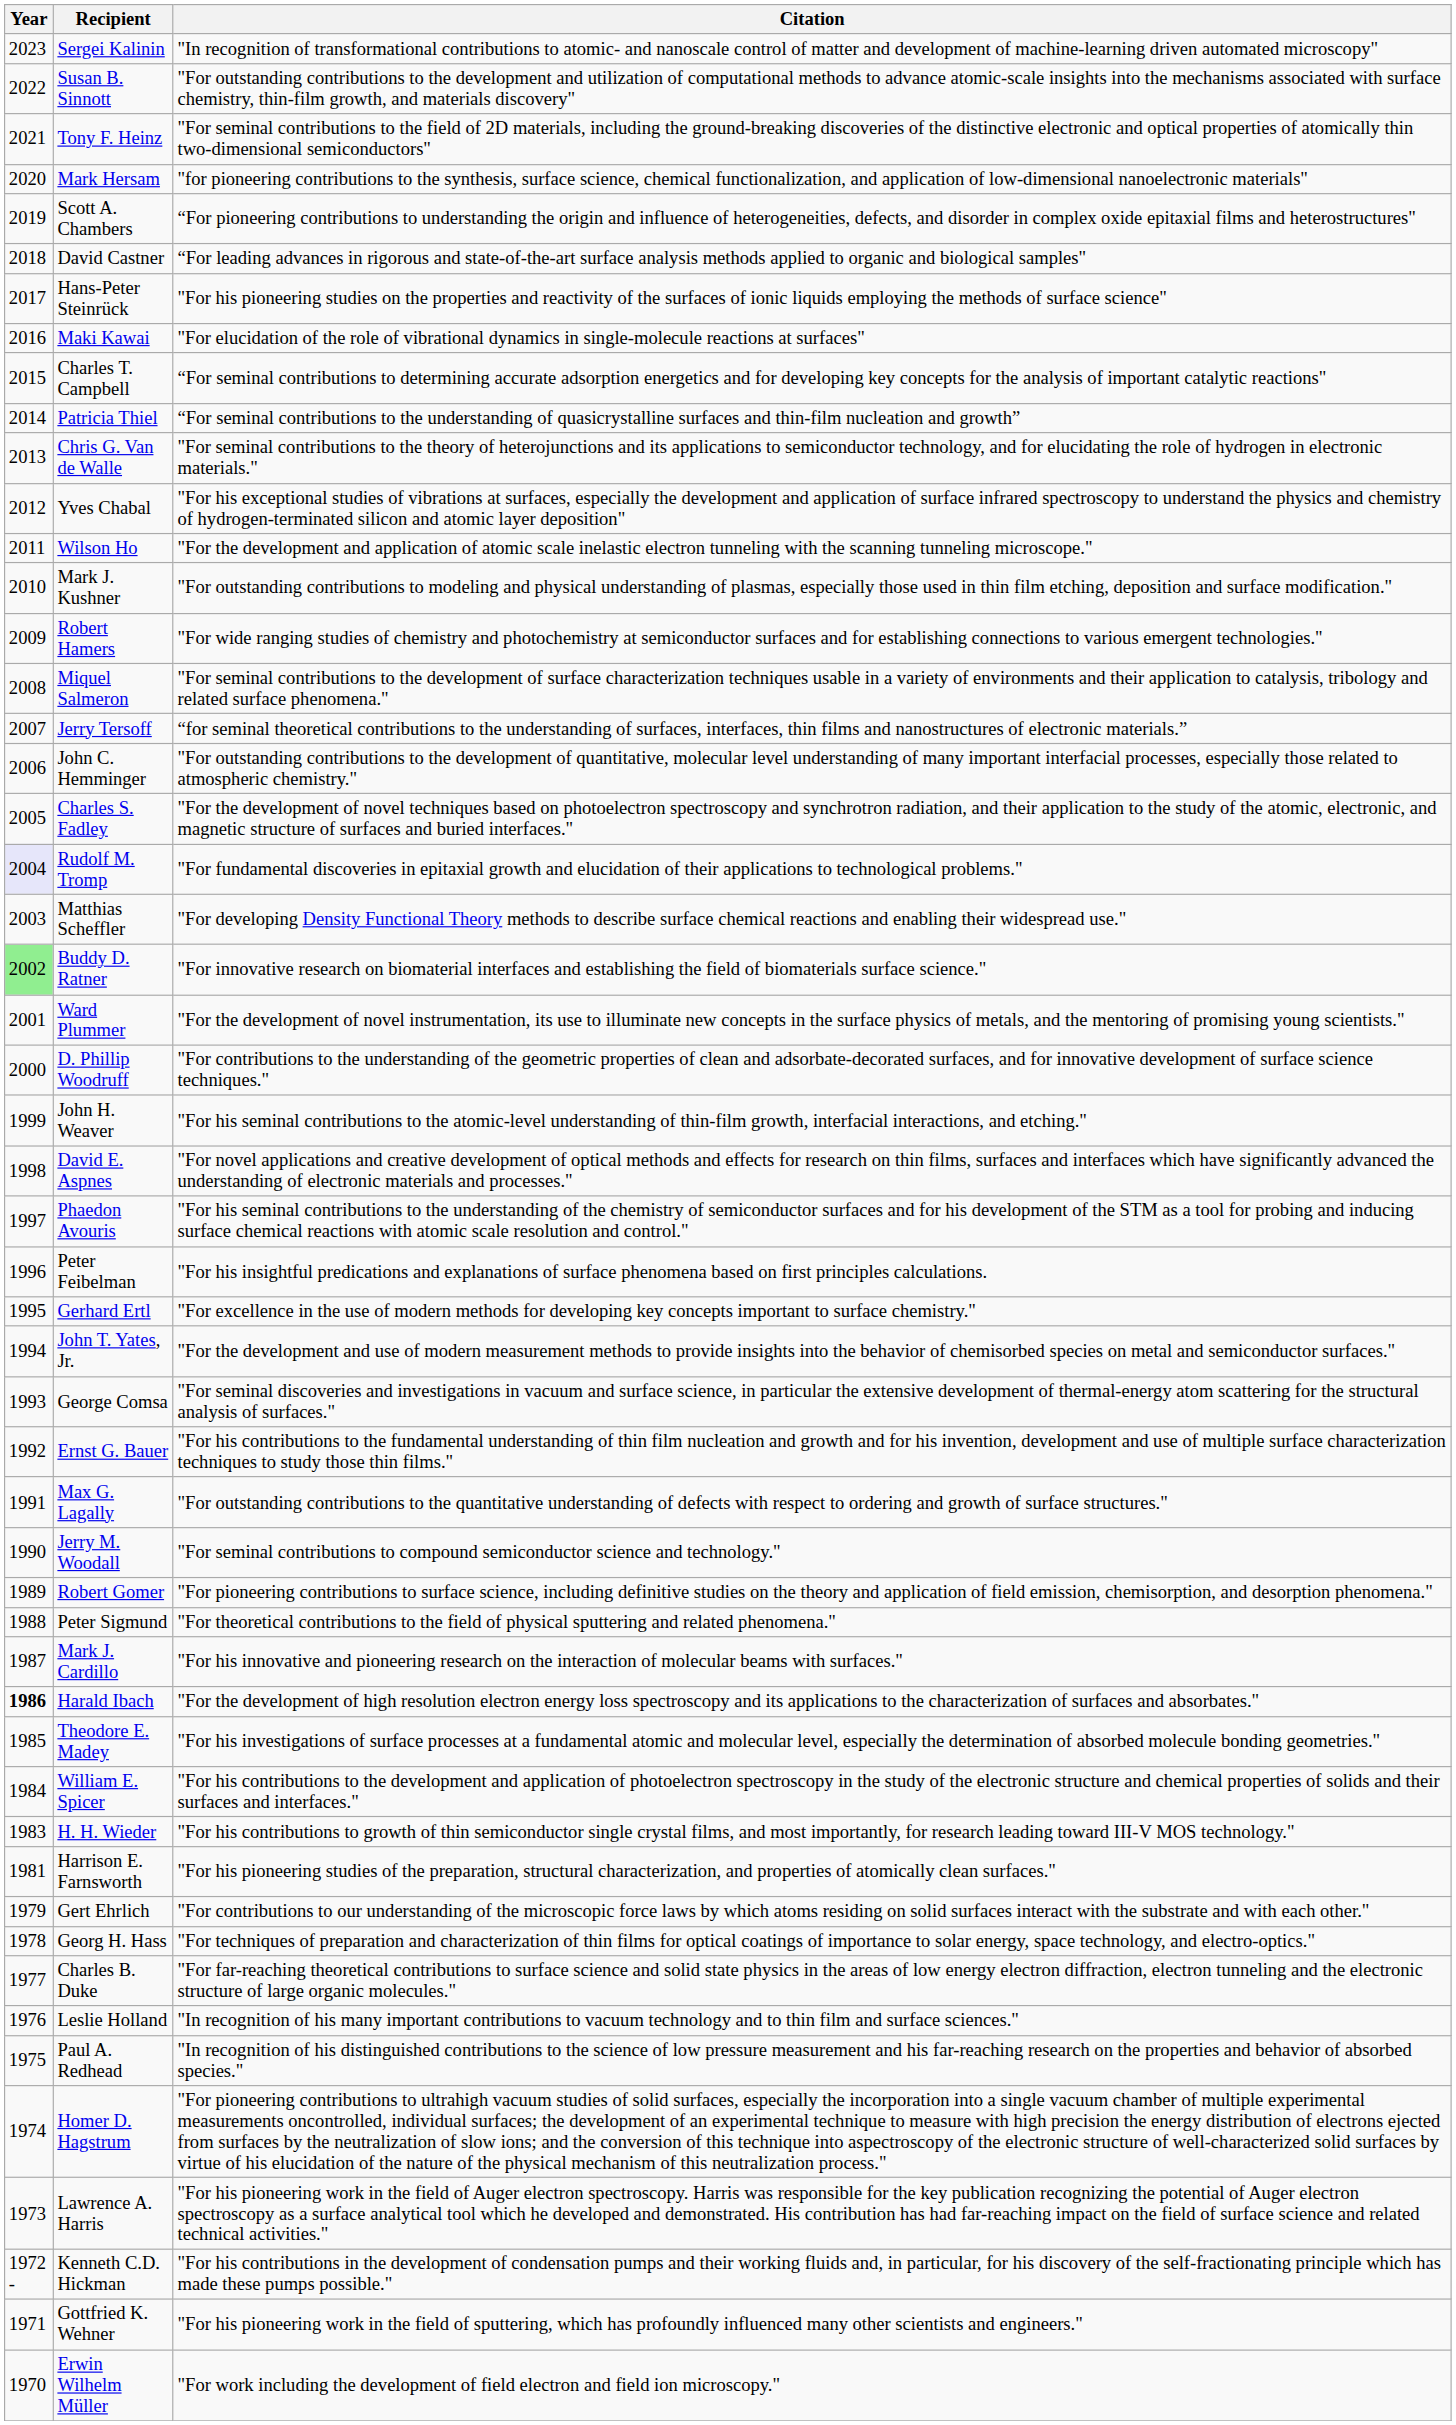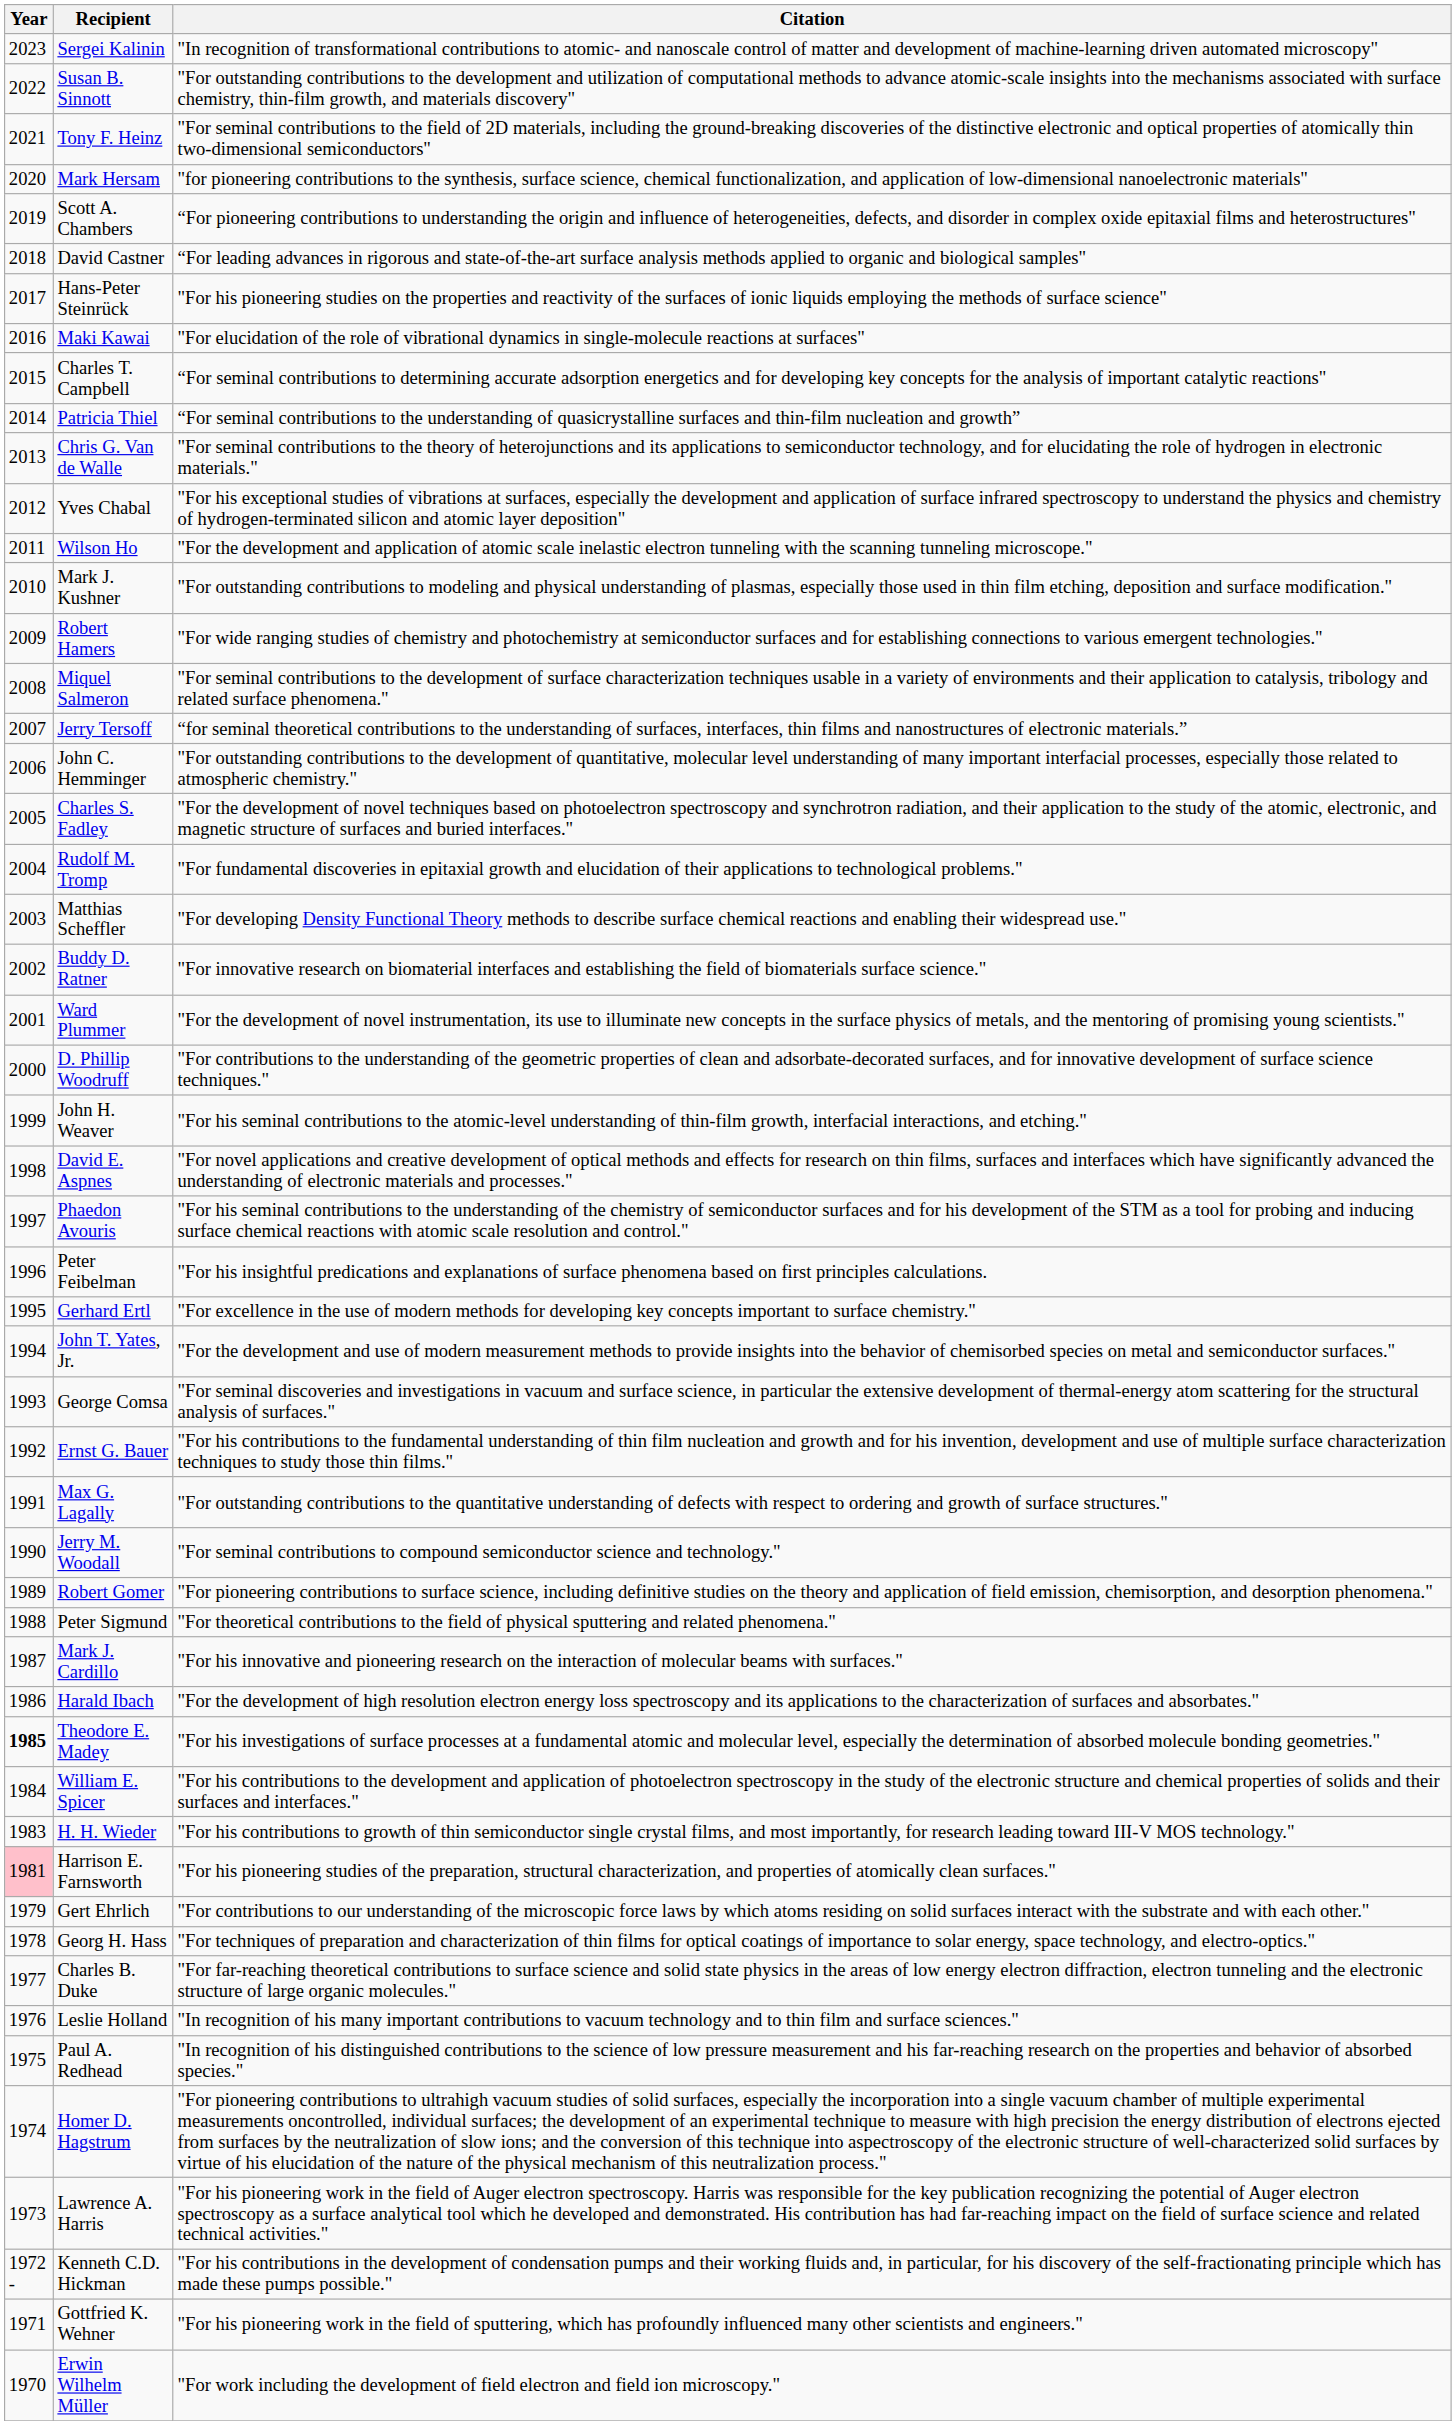(27, 868) lavender background -> (27, 868) no background
(27, 969) lightgreen background -> (27, 969) no background
(27, 1701) bold -> (27, 1701) normal
(27, 1741) normal -> (27, 1741) bold
(27, 1871) no background -> (27, 1871) pink background
